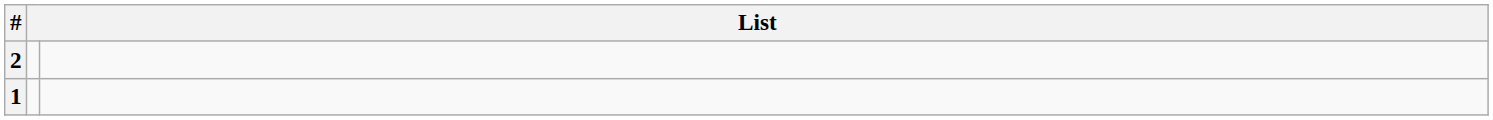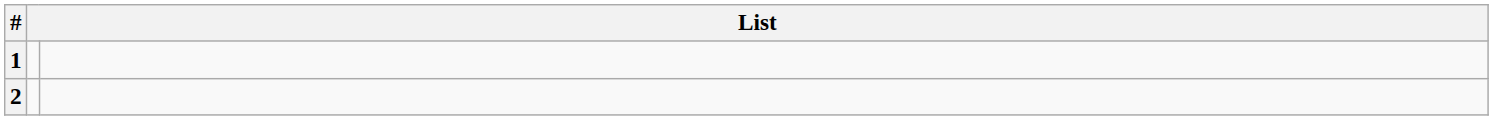rows swapped: (16, 96) <-> (16, 59)
